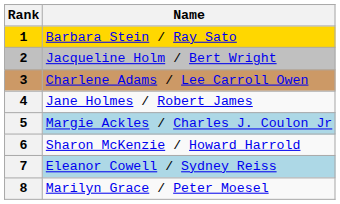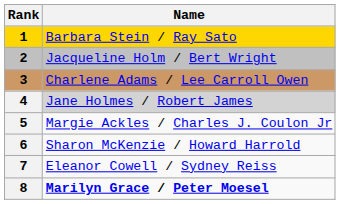(149, 102) no background -> (149, 102) lightgrey background
(189, 123) lightblue background -> (189, 123) no background
(161, 167) lightblue background -> (161, 167) no background
(157, 188) normal -> (157, 188) bold
